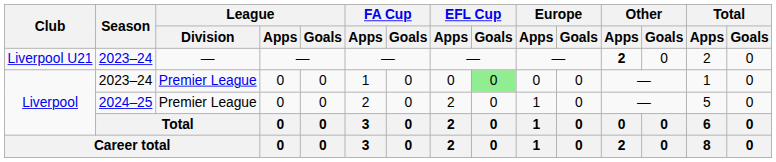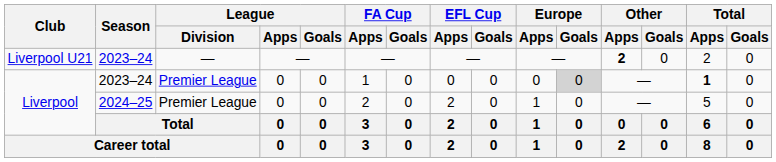(494, 80) lightgreen background -> (494, 80) no background
(579, 80) no background -> (579, 80) lightgrey background
(707, 80) normal -> (707, 80) bold
